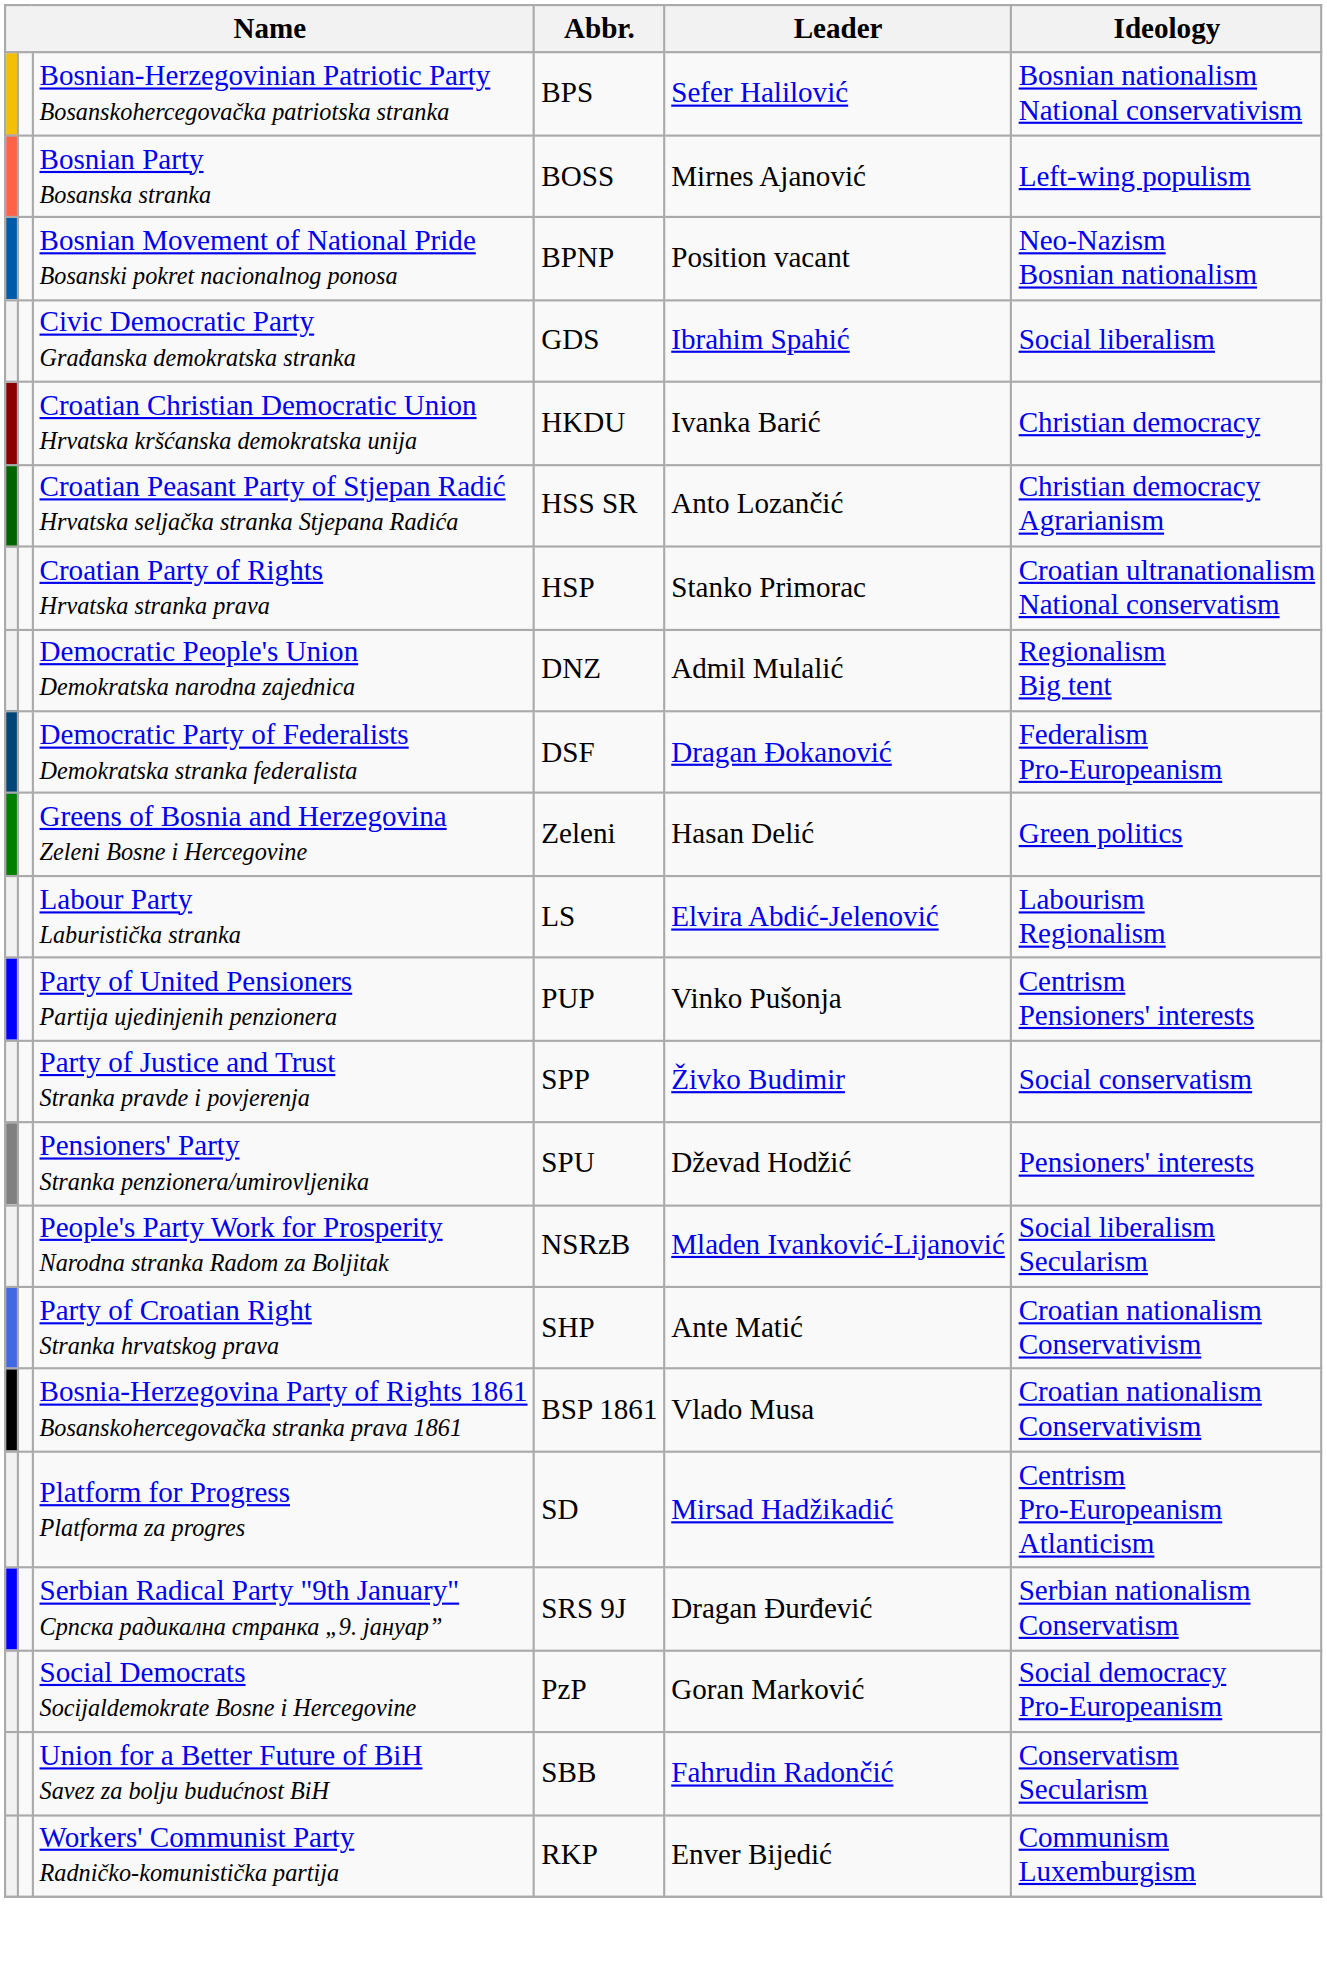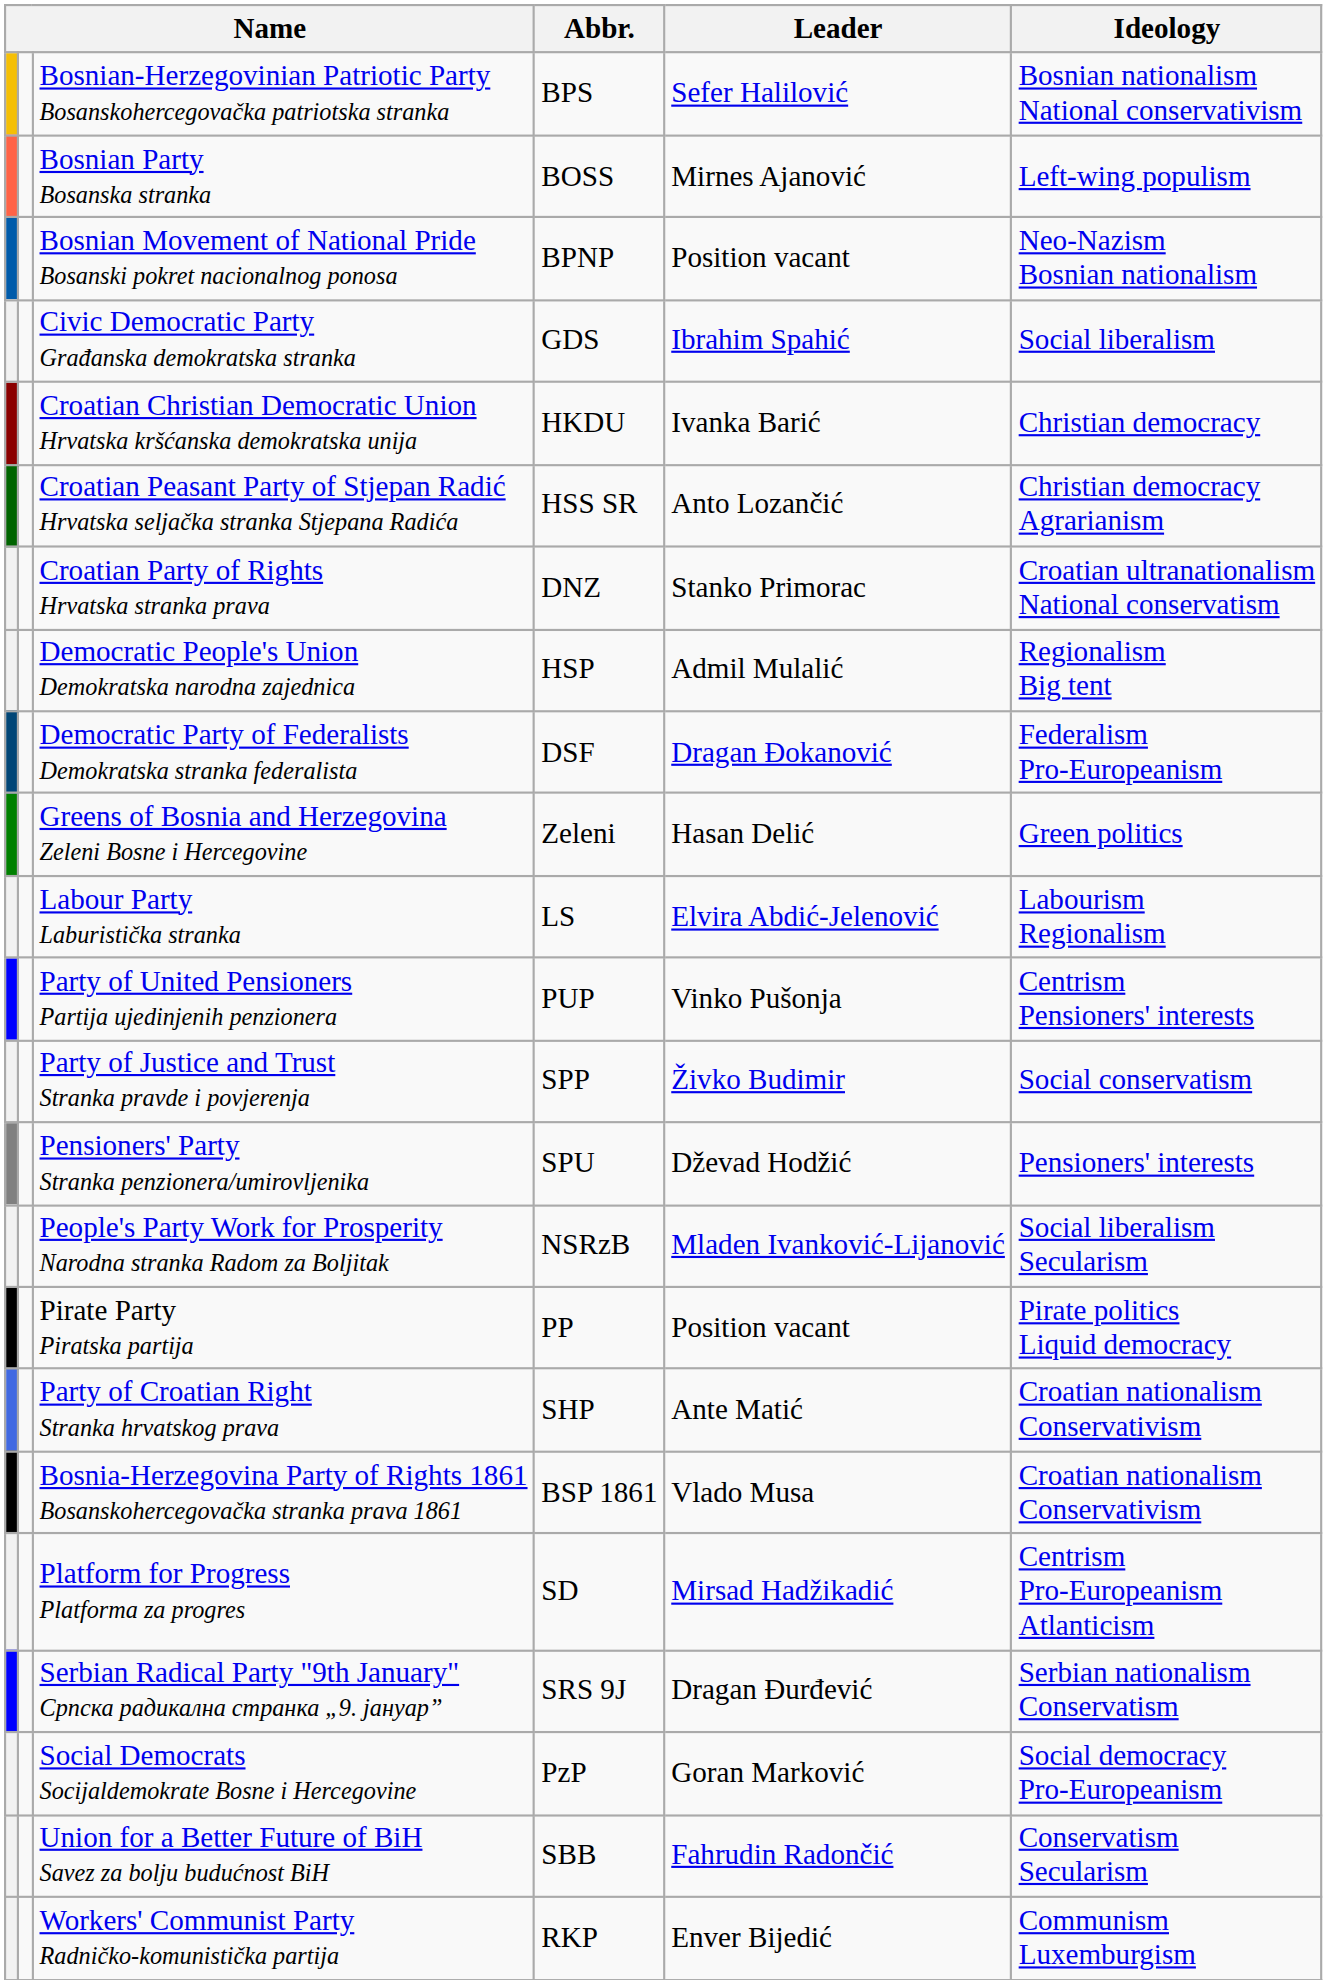(568, 586) HSP -> (571, 586) DNZ
(571, 669) DNZ -> (568, 669) HSP
+ row: (117, 1326)
